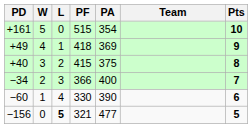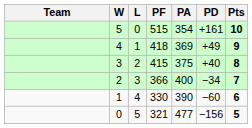columns swapped: (173, 13) <-> (19, 13)
(61, 115) bold -> (137, 115) normal
